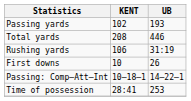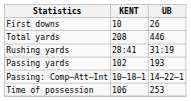rows swapped: (33, 63) <-> (38, 24)
(119, 50) 106 -> (124, 50) 28:41
(124, 90) 28:41 -> (119, 90) 106
